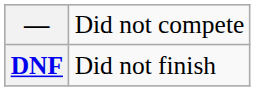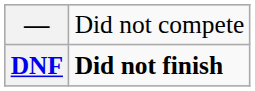(145, 65) normal -> (149, 65) bold
